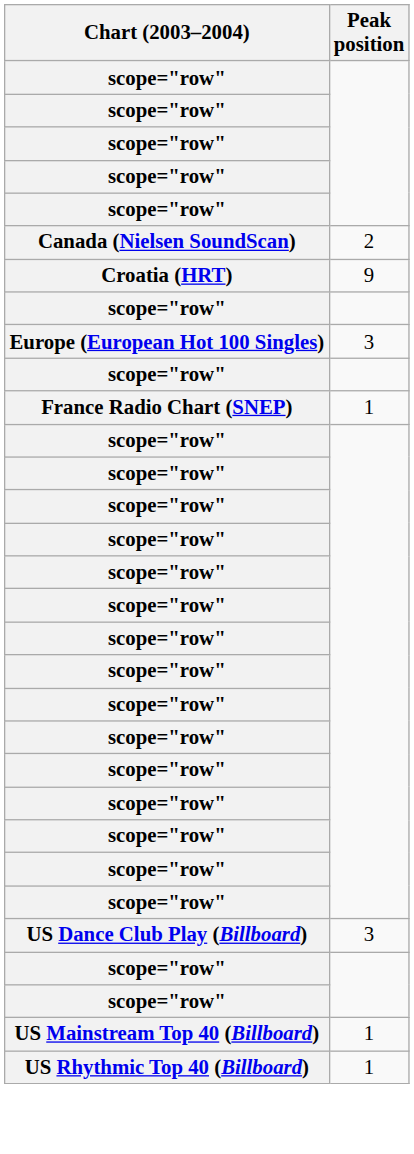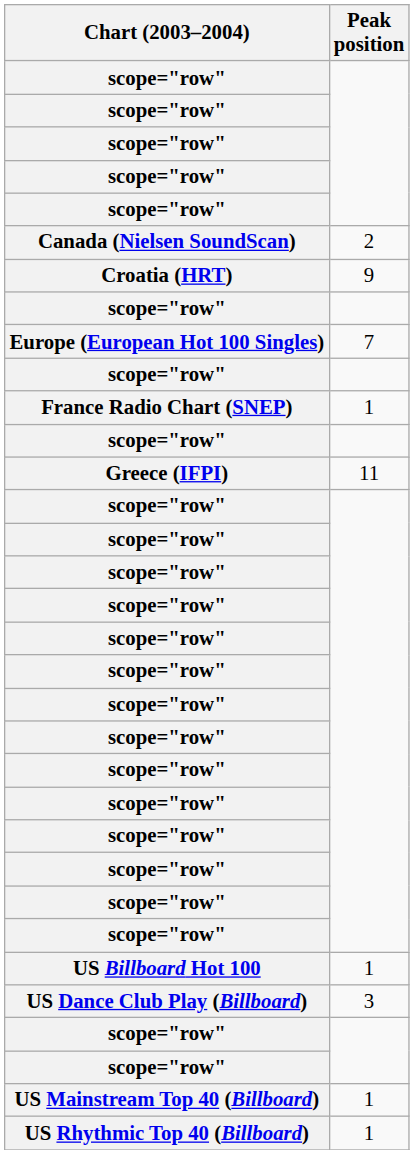(369, 341) 3 -> (369, 341) 7
+ row: (167, 473)
+ row: (167, 968)
